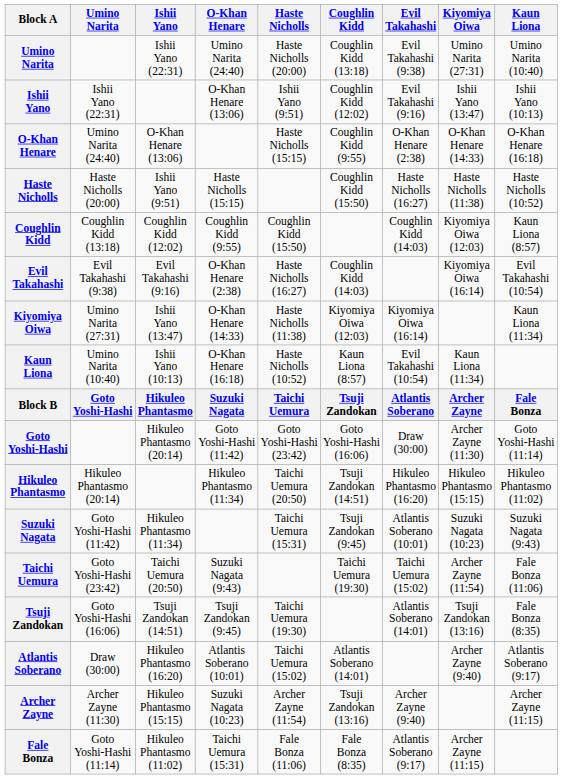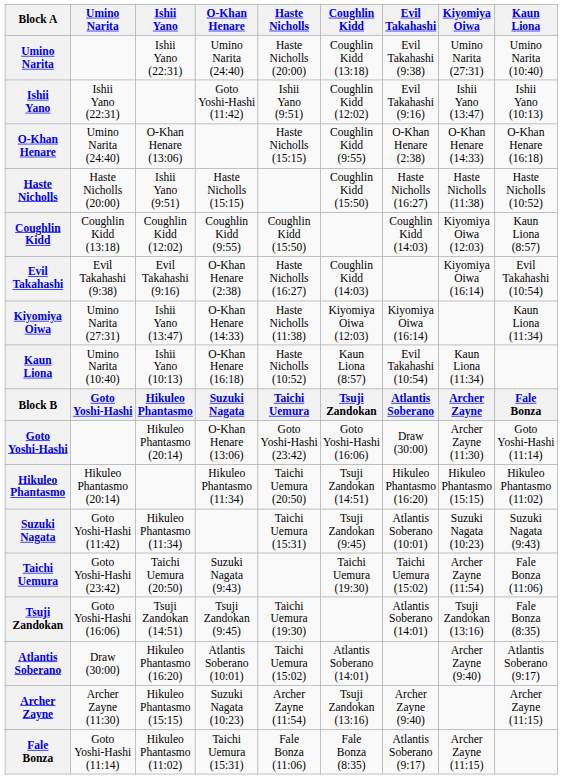(227, 102) O-Khan Henare (13:06) -> (227, 102) Goto Yoshi-Hashi (11:42)
(227, 442) Goto Yoshi-Hashi (11:42) -> (227, 442) O-Khan Henare (13:06)
